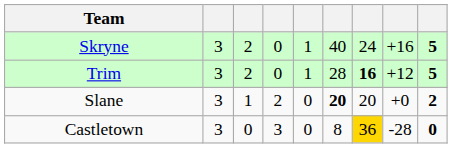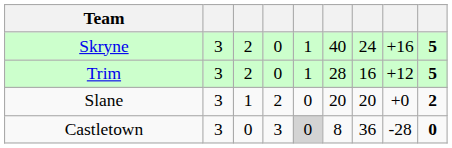(367, 73) bold -> (367, 73) normal
(338, 101) bold -> (338, 101) normal
(308, 128) no background -> (308, 128) lightgrey background
(367, 128) gold background -> (367, 128) no background
